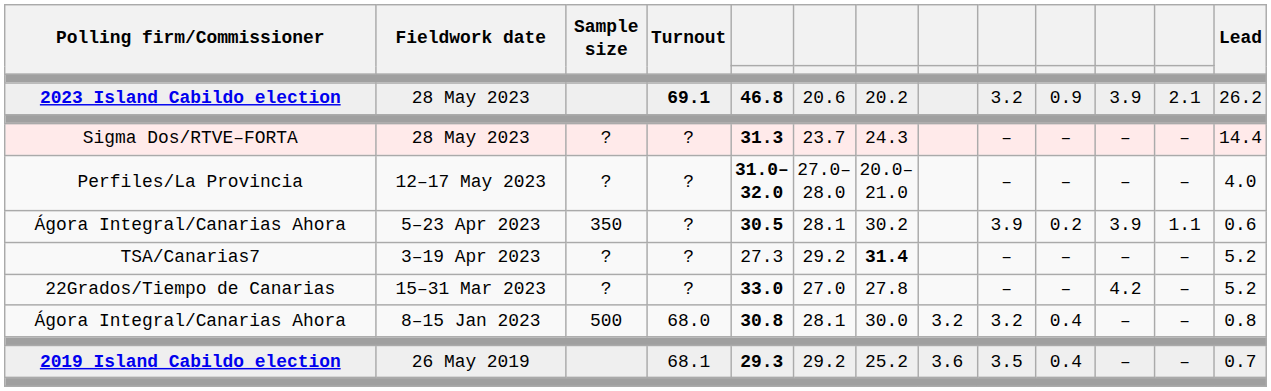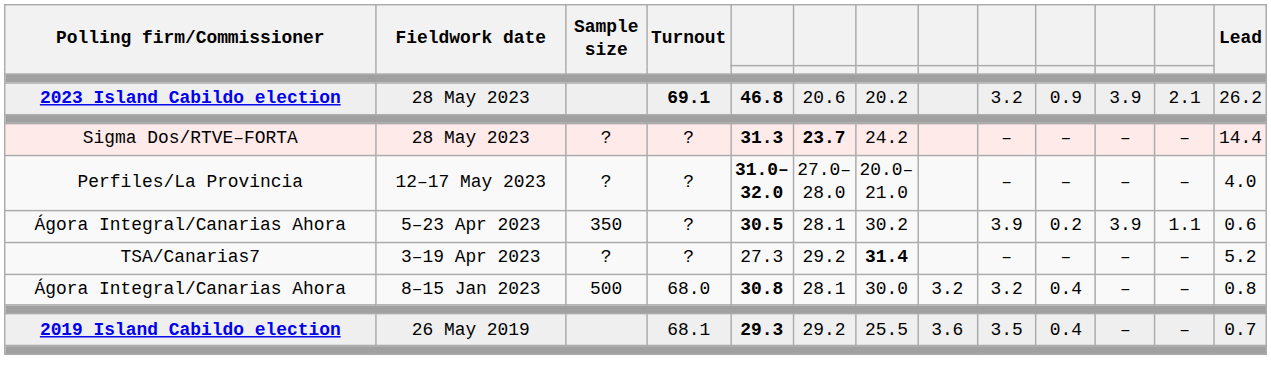(824, 140) normal -> (824, 140) bold
(886, 140) 24.3 -> (886, 140) 24.2
- row: (190, 290)
(886, 362) 25.2 -> (886, 330) 25.5
